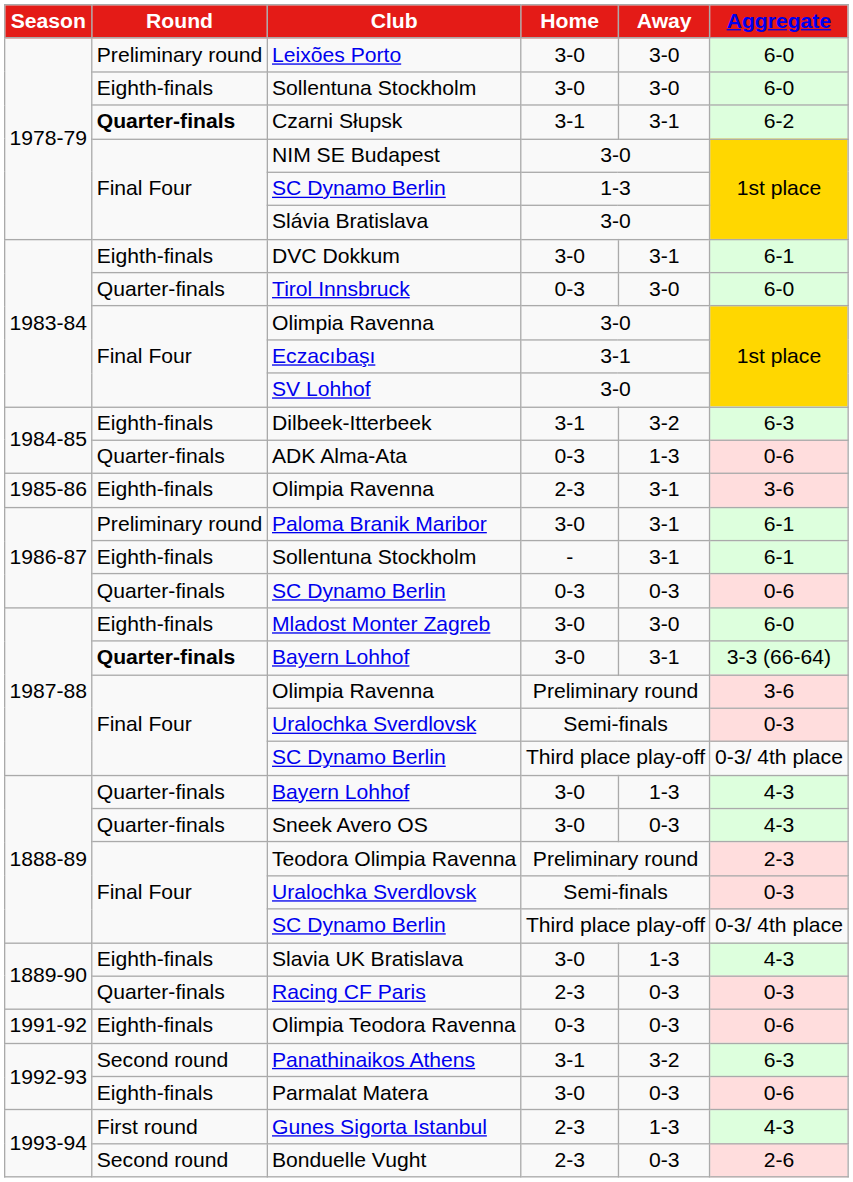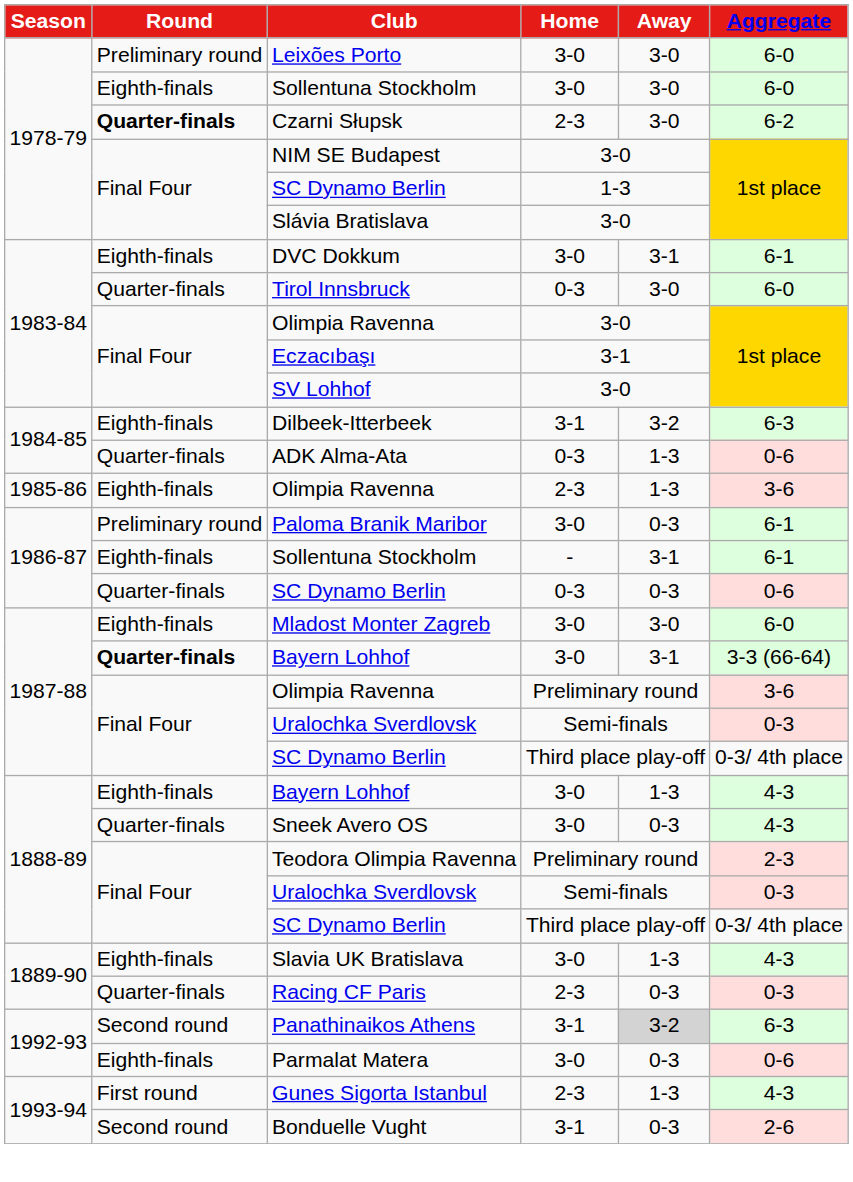(570, 121) 3-1 -> (570, 121) 2-3
(664, 121) 3-1 -> (664, 121) 3-0
(664, 490) 3-1 -> (664, 490) 1-3
(664, 523) 3-1 -> (664, 523) 0-3
(161, 791) Quarter-finals -> (155, 791) Eighth-finals
- row: (48, 1026)
(664, 1059) no background -> (664, 1026) lightgrey background
(570, 1160) 2-3 -> (570, 1126) 3-1
